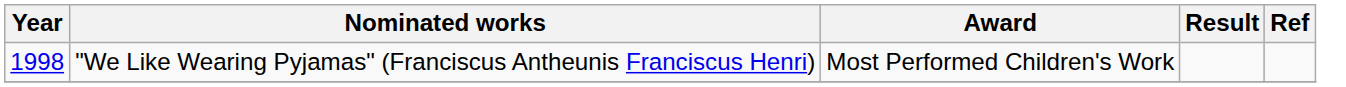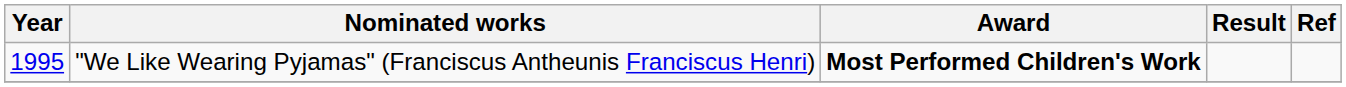(37, 61) 1998 -> (37, 61) 1995
(1000, 61) normal -> (1014, 61) bold
